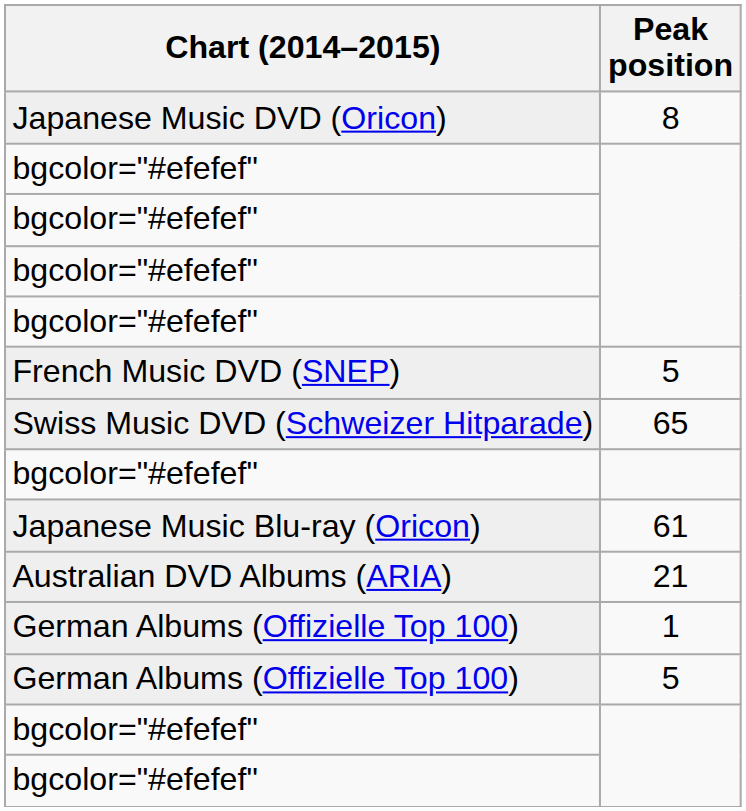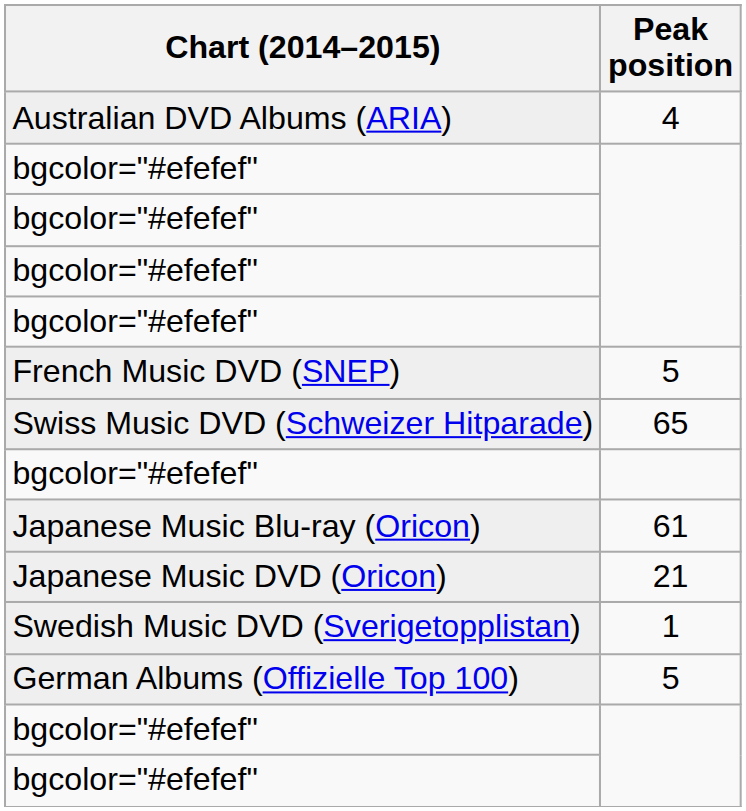(230, 117) Japanese Music DVD (Oricon) -> (232, 117) Australian DVD Albums (ARIA)
(671, 117) 8 -> (671, 117) 4
(232, 576) Australian DVD Albums (ARIA) -> (230, 576) Japanese Music DVD (Oricon)
(266, 627) German Albums (Offizielle Top 100) -> (297, 627) Swedish Music DVD (Sverigetopplistan)
